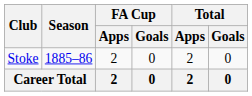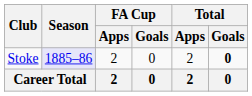(69, 58) no background -> (69, 58) lavender background
(228, 58) normal -> (228, 58) bold
